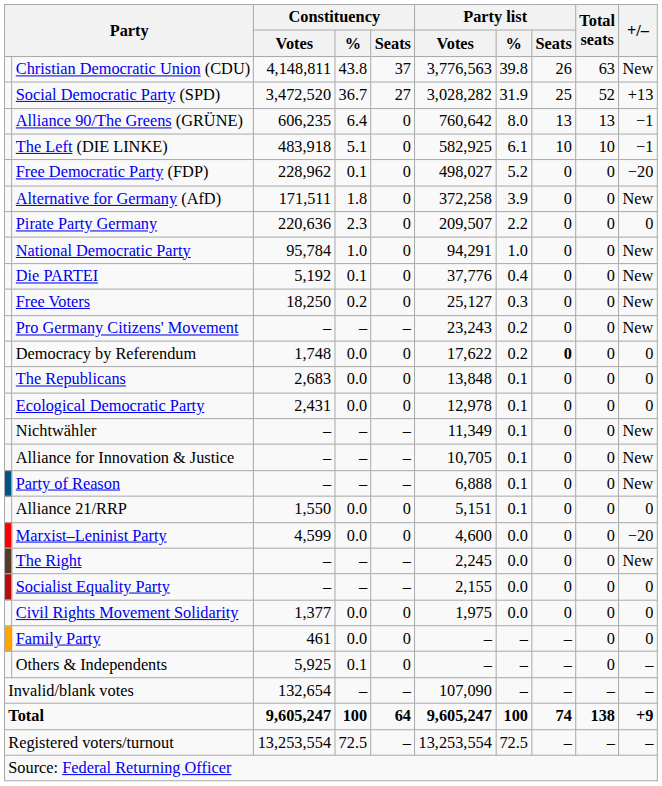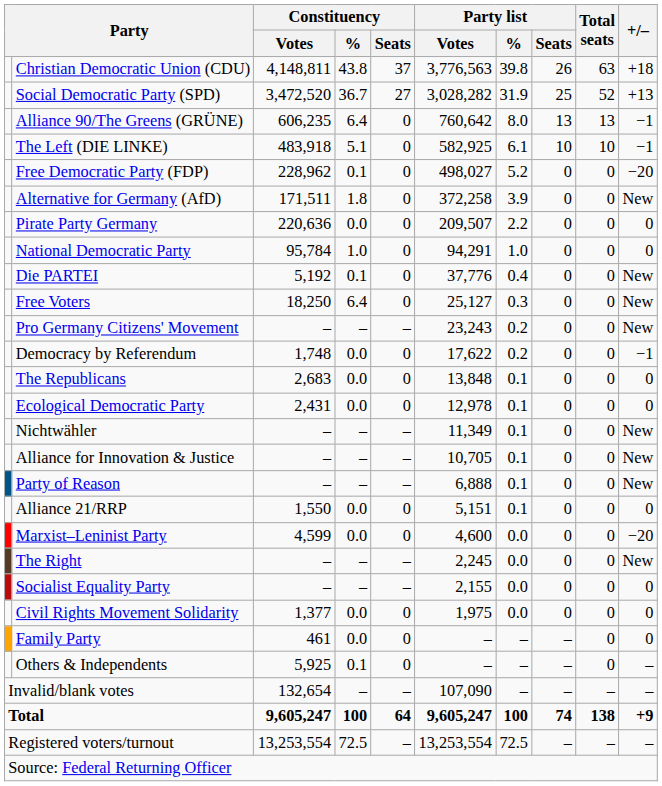(638, 69) New -> (641, 69) +18
(357, 224) 2.3 -> (357, 224) 0.0
(638, 250) New -> (649, 250) 0
(357, 302) 0.2 -> (357, 302) 6.4
(568, 353) bold -> (568, 353) normal
(649, 353) 0 -> (645, 353) −1
